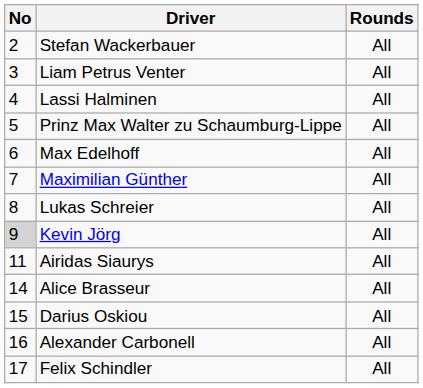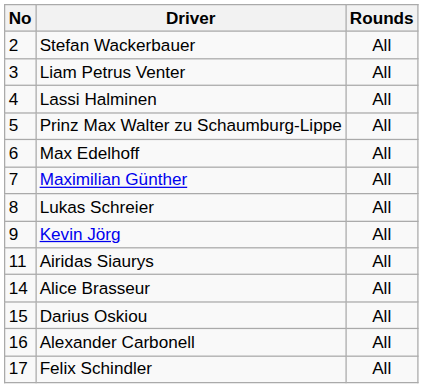(13, 234) lightgrey background -> (13, 234) no background
